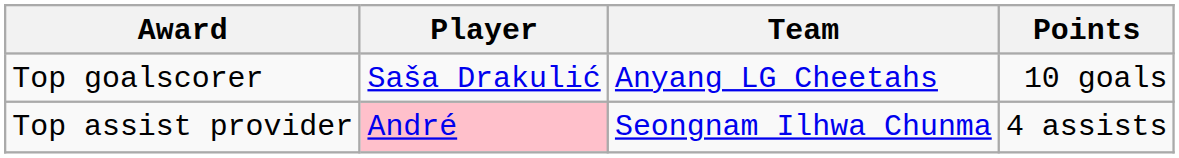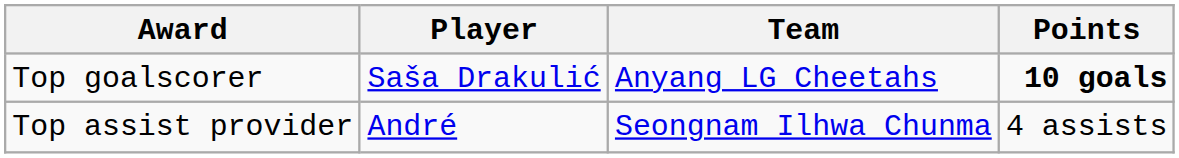(1096, 78) normal -> (1096, 78) bold
(412, 127) pink background -> (412, 127) no background
